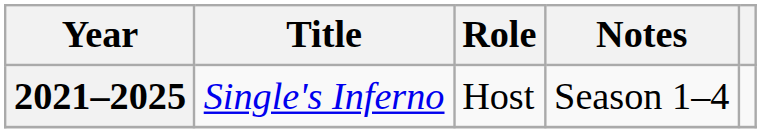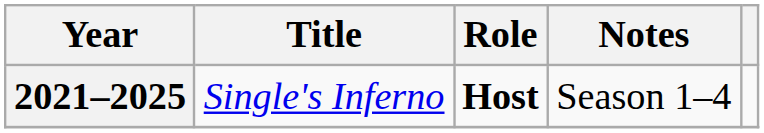(498, 95) normal -> (500, 95) bold
